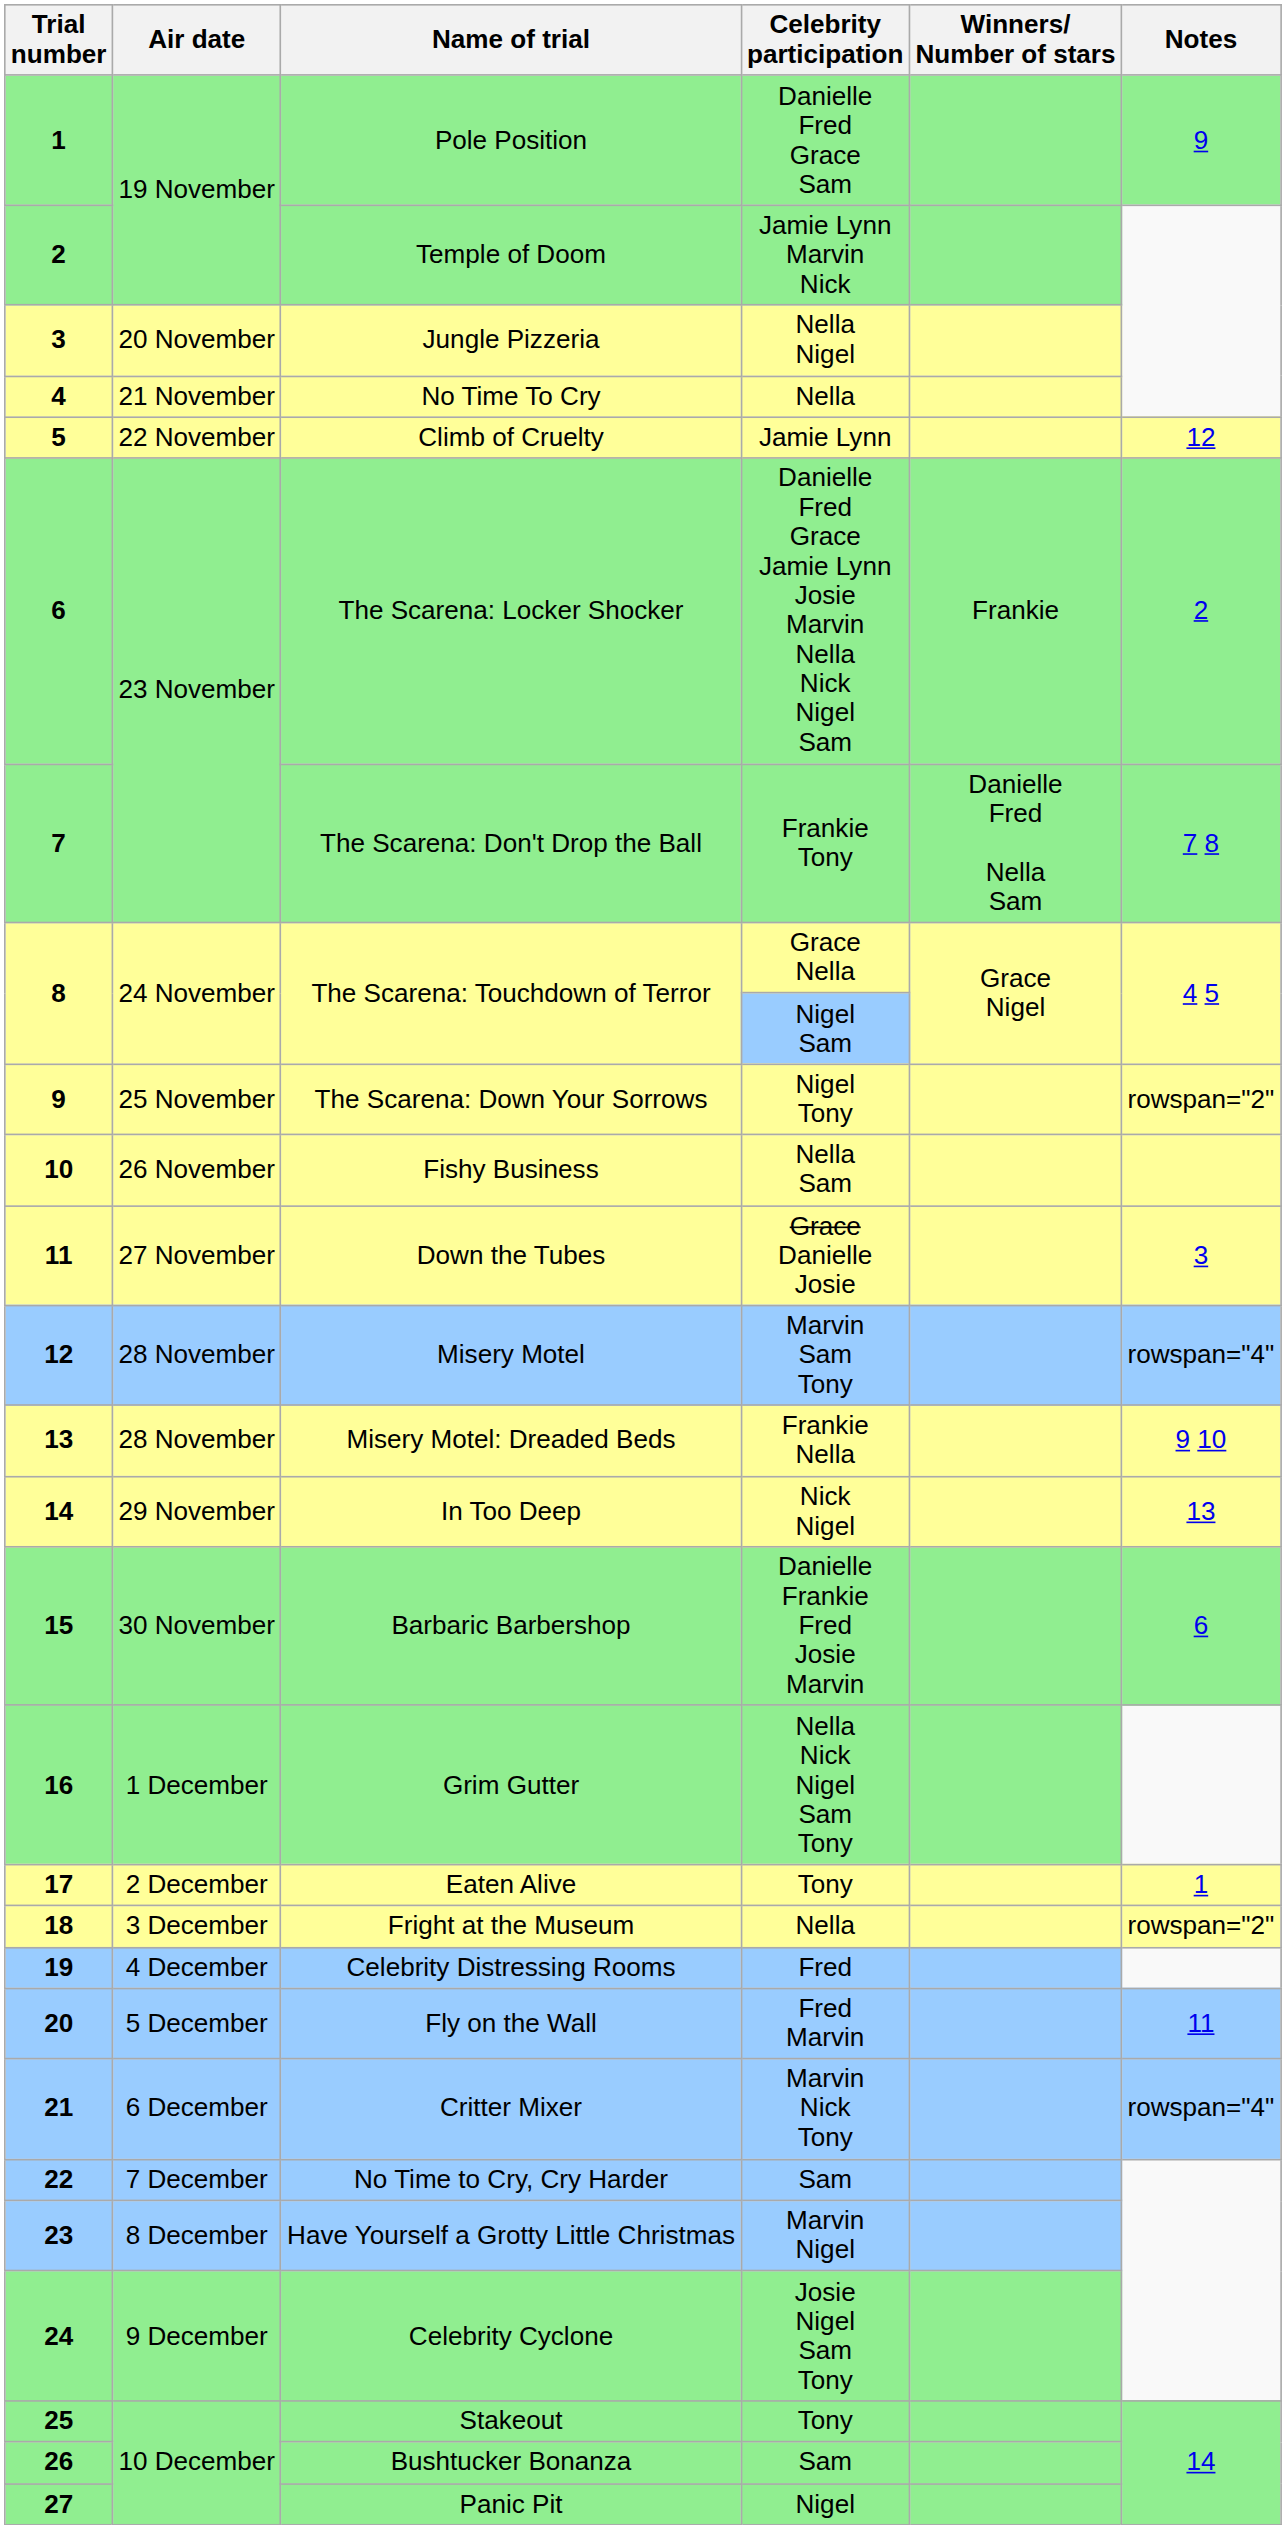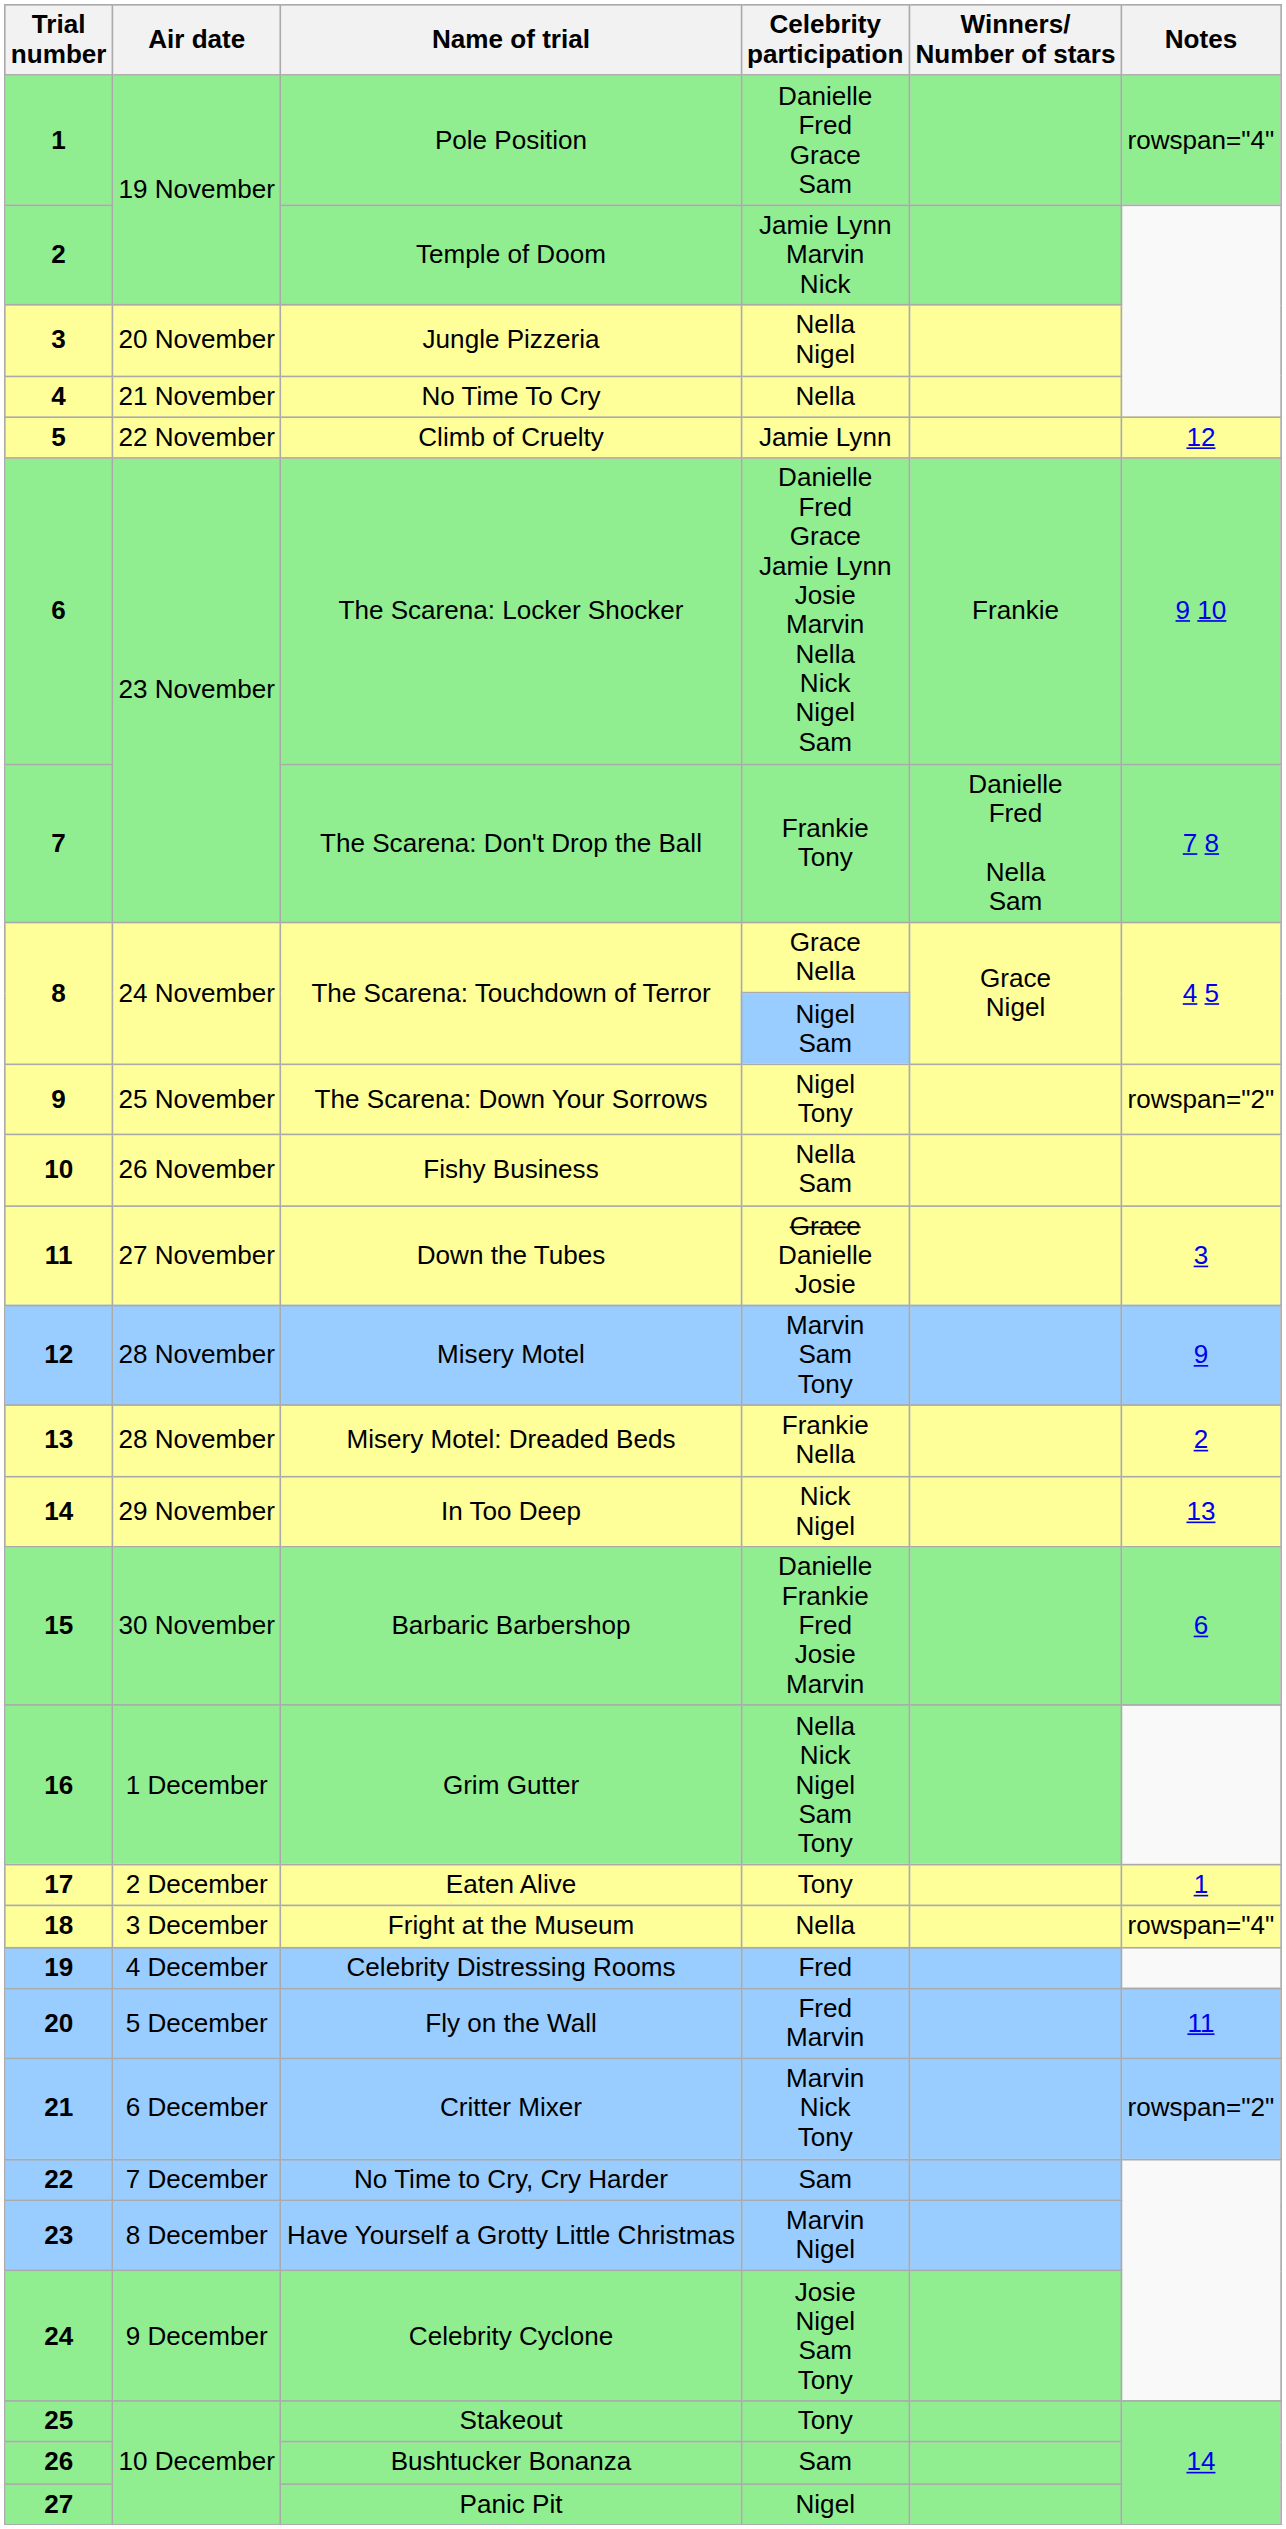(1201, 139) 9 -> (1201, 139) rowspan="4"
(1201, 610) 2 -> (1201, 610) 9 10
(1201, 1355) rowspan="4" -> (1201, 1355) 9
(1201, 1440) 9 10 -> (1201, 1440) 2
(1201, 1925) rowspan="2" -> (1201, 1925) rowspan="4"
(1201, 2108) rowspan="4" -> (1201, 2108) rowspan="2"
